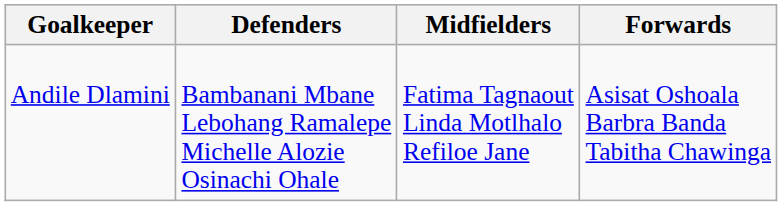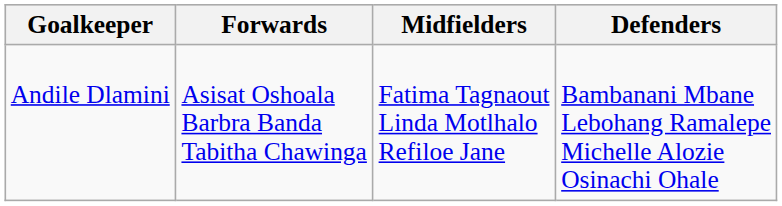columns swapped: (286, 24) <-> (678, 24)
